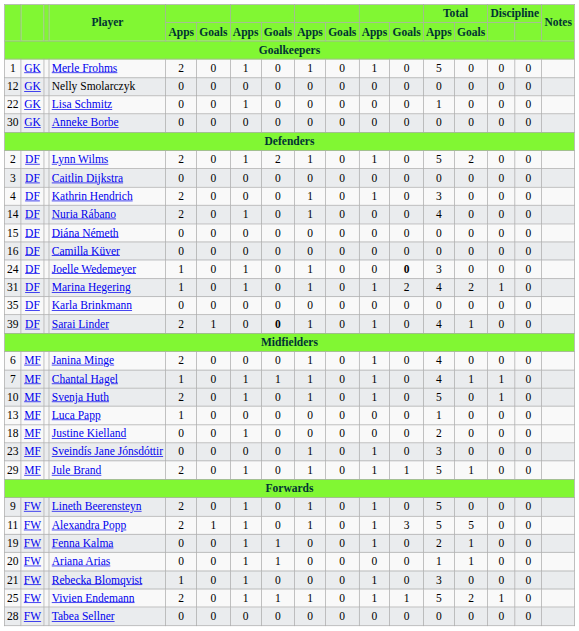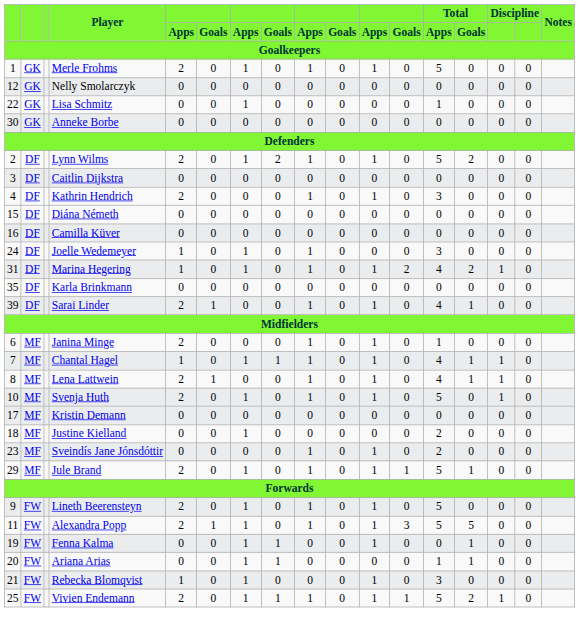- row: (84, 214)
(407, 269) bold -> (407, 251) normal
(278, 324) bold -> (278, 305) normal
(439, 360) 4 -> (439, 342) 1
+ row: (85, 379)
- row: (76, 415)
+ row: (89, 415)
(439, 452) 3 -> (439, 452) 2
(439, 543) 2 -> (439, 543) 0
- row: (83, 616)
